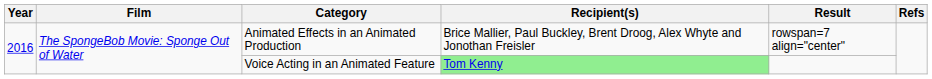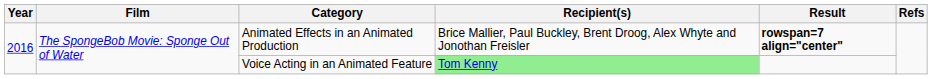(808, 39) normal -> (802, 39) bold
